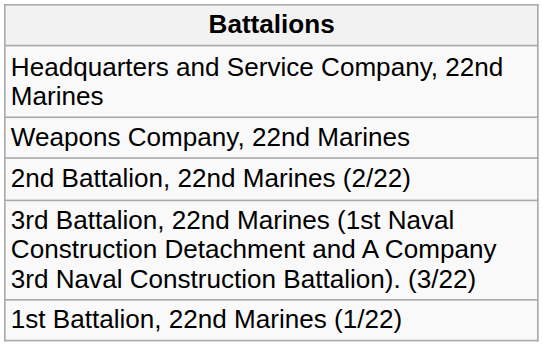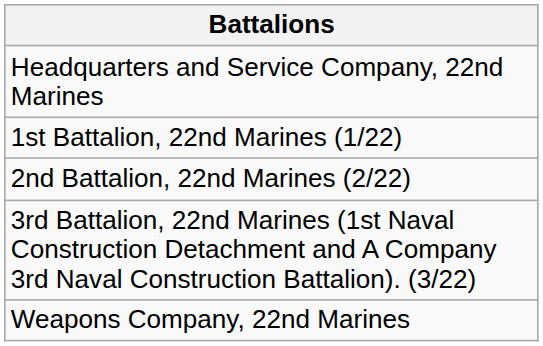(210, 137) Weapons Company, 22nd Marines -> (207, 137) 1st Battalion, 22nd Marines (1/22)
(207, 320) 1st Battalion, 22nd Marines (1/22) -> (210, 320) Weapons Company, 22nd Marines
